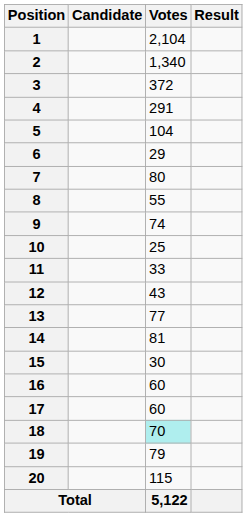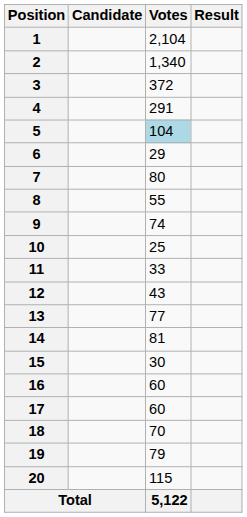(161, 131) no background -> (161, 131) lightblue background
(157, 431) paleturquoise background -> (157, 431) no background
